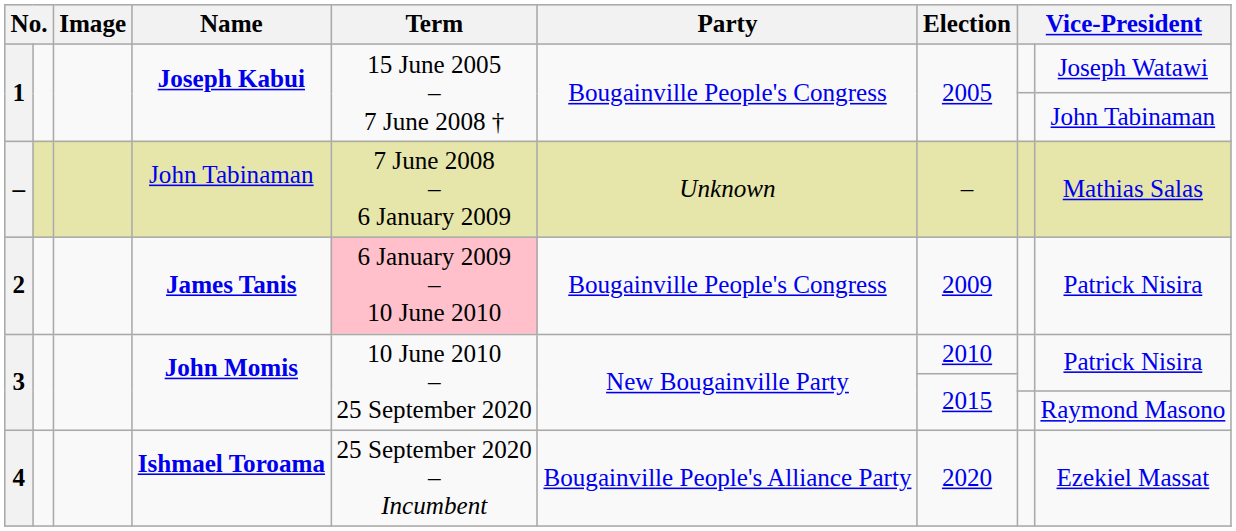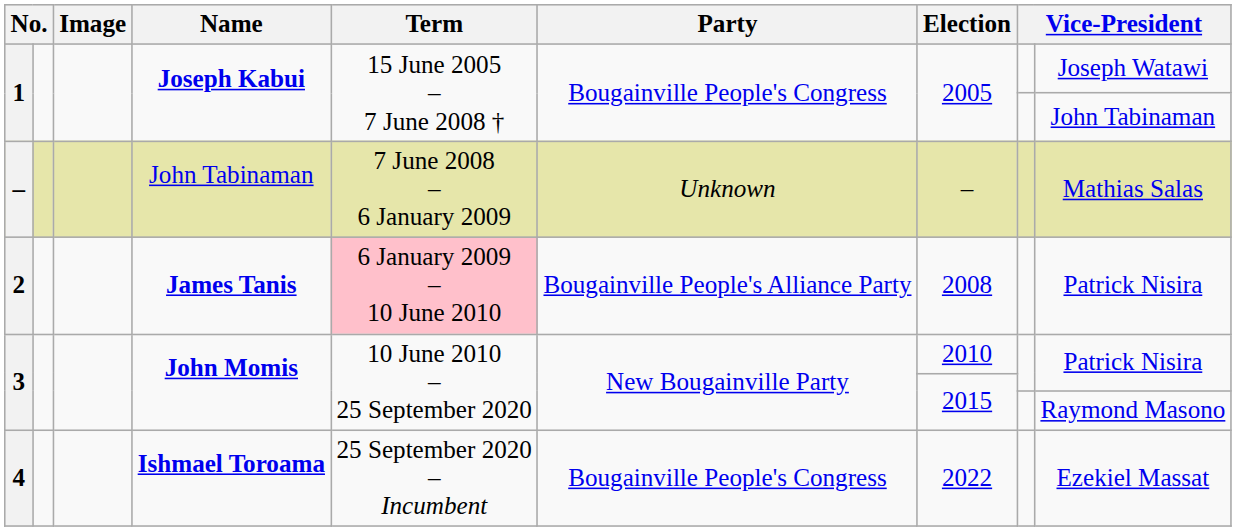(727, 285) Bougainville People's Congress -> (727, 285) Bougainville People's Alliance Party
(967, 285) 2009 -> (967, 285) 2008
(727, 477) Bougainville People's Alliance Party -> (727, 477) Bougainville People's Congress
(967, 477) 2020 -> (967, 477) 2022
